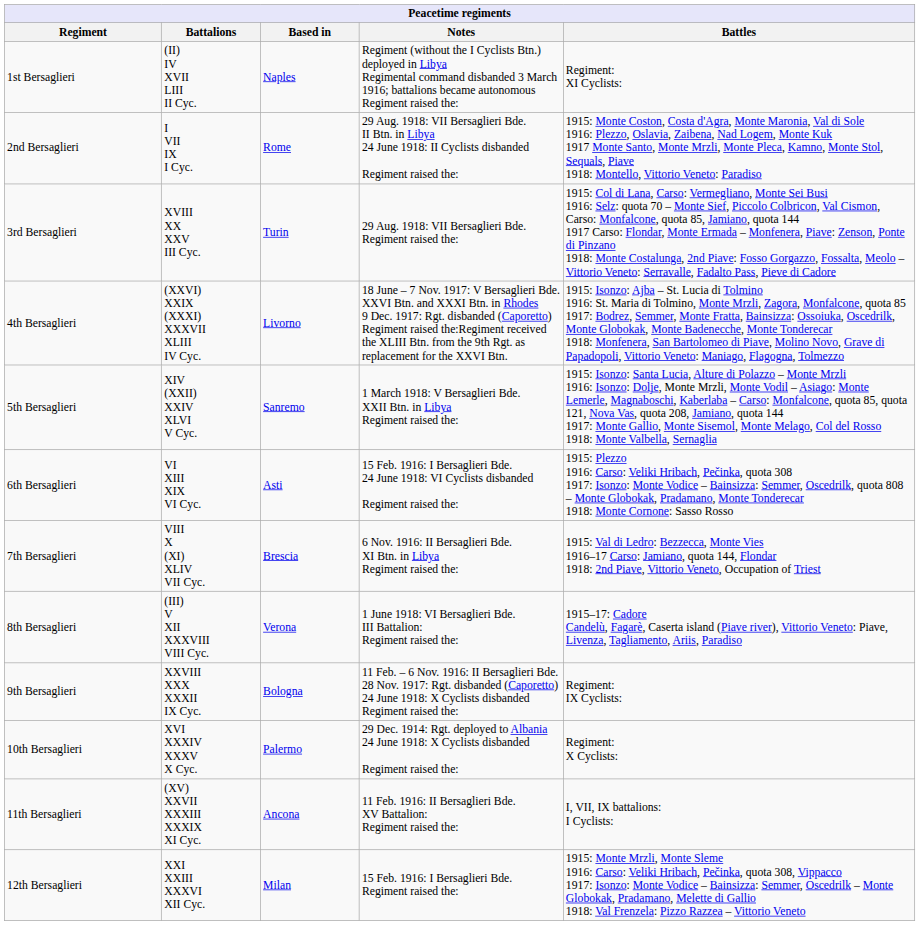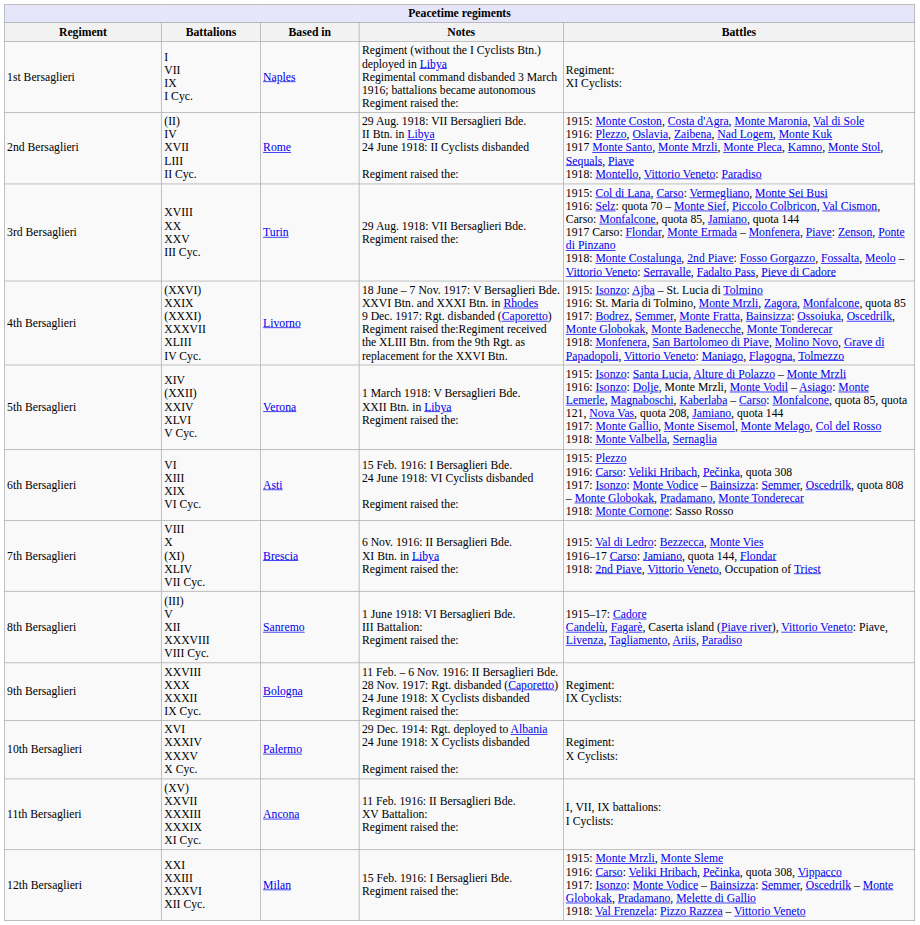(181, 77) (II) IV XVII LIII II Cyc. -> (179, 77) I VII IX I Cyc.
(179, 148) I VII IX I Cyc. -> (181, 148) (II) IV XVII LIII II Cyc.
(284, 407) Sanremo -> (280, 407) Verona
(280, 627) Verona -> (284, 627) Sanremo
